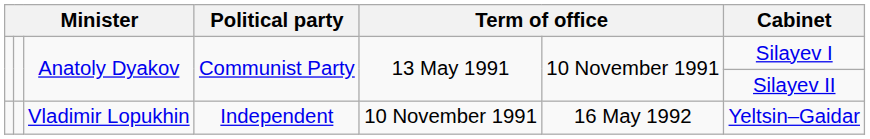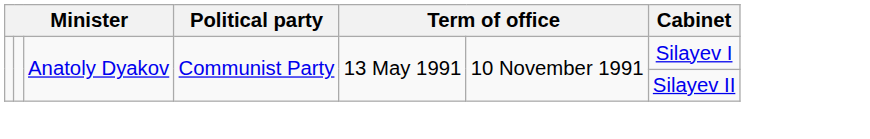- row: (109, 117)
